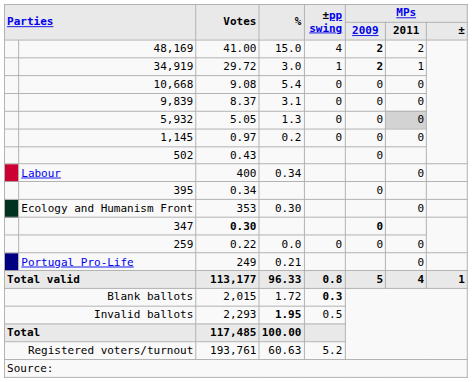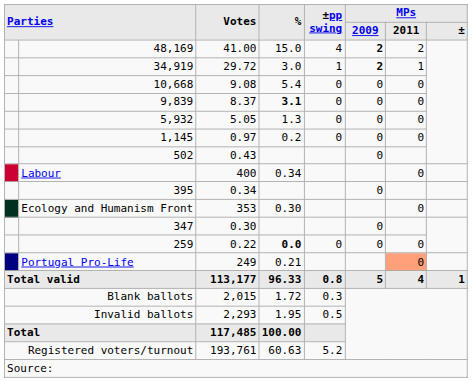(291, 102) normal -> (291, 102) bold
(421, 120) lightgrey background -> (421, 120) no background
(243, 227) bold -> (243, 227) normal
(380, 227) bold -> (380, 227) normal
(291, 244) normal -> (291, 244) bold
(421, 262) no background -> (421, 262) lightsalmon background
(332, 298) bold -> (332, 298) normal
(288, 315) bold -> (288, 315) normal
